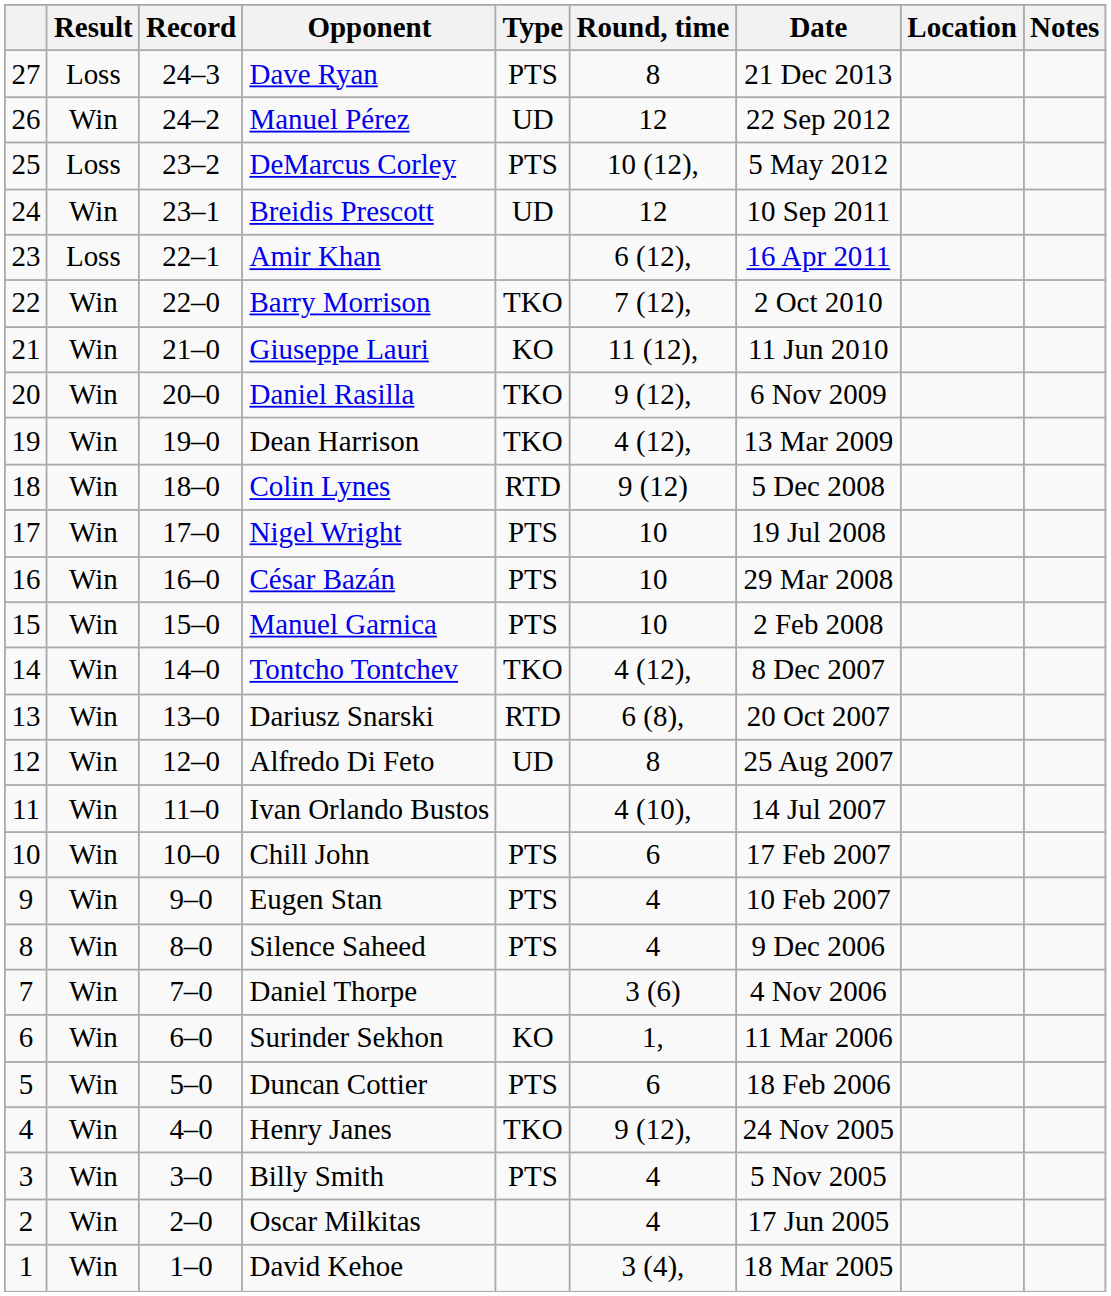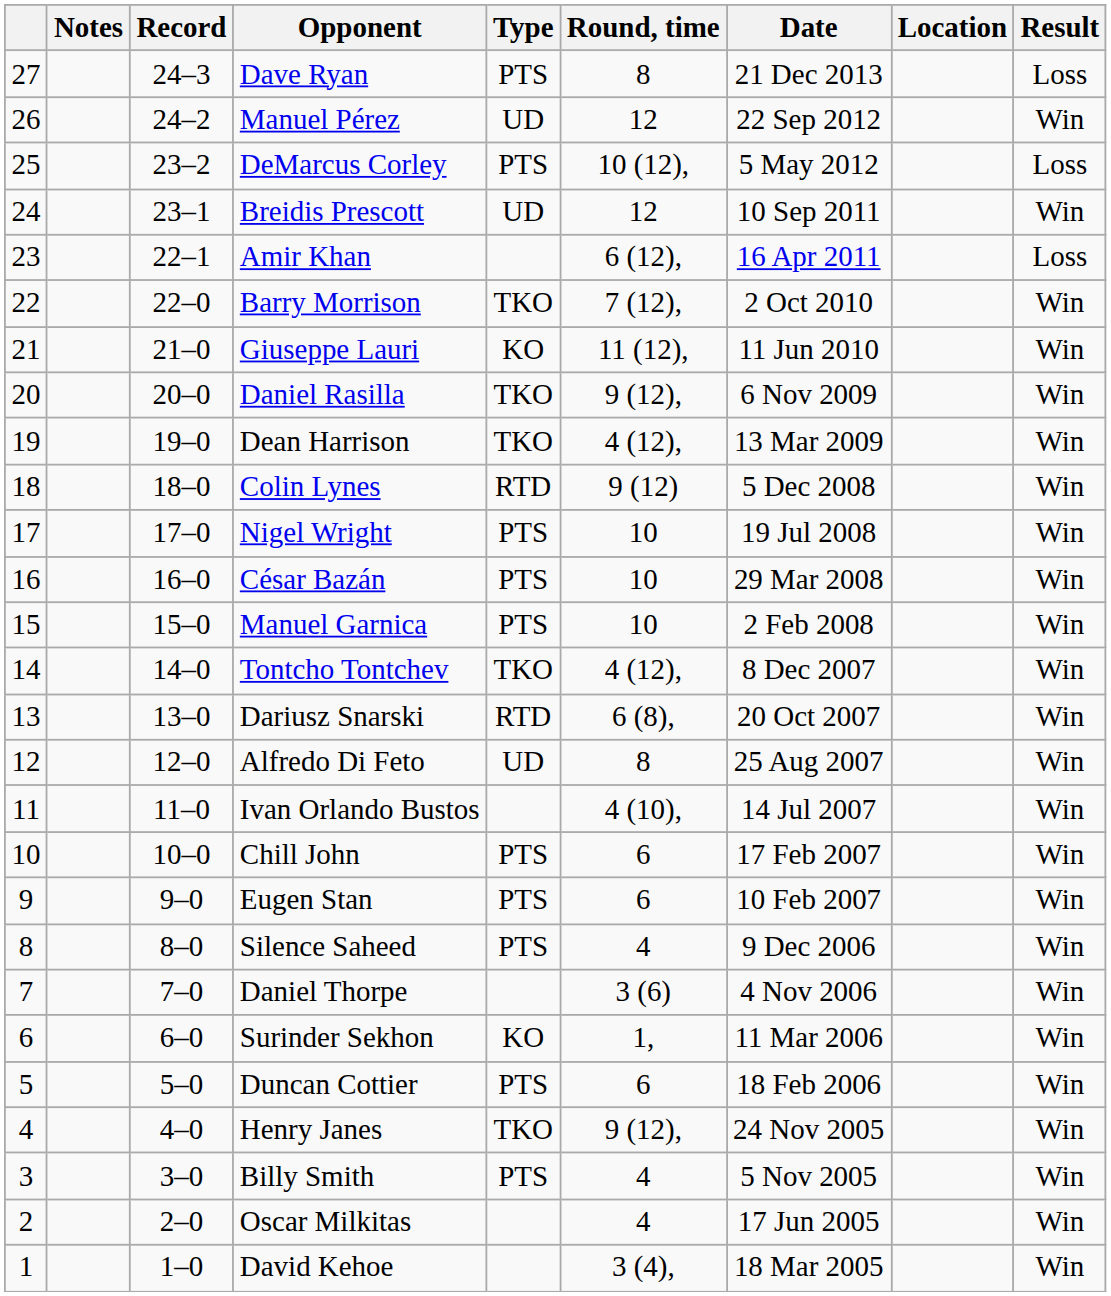columns swapped: (93, 27) <-> (1065, 27)
(653, 900) 4 -> (643, 900) 6
